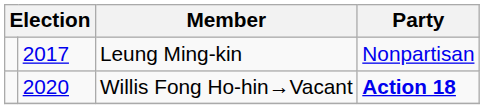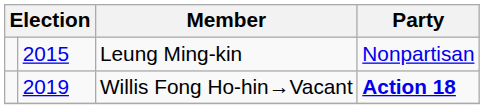(46, 53) 2017 -> (46, 53) 2015
(46, 86) 2020 -> (46, 86) 2019
